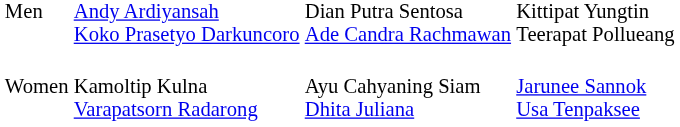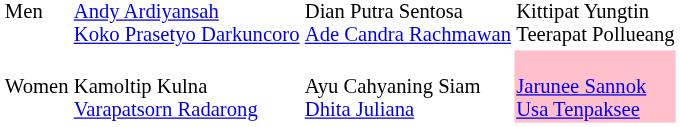(581, 97) no background -> (581, 97) pink background
